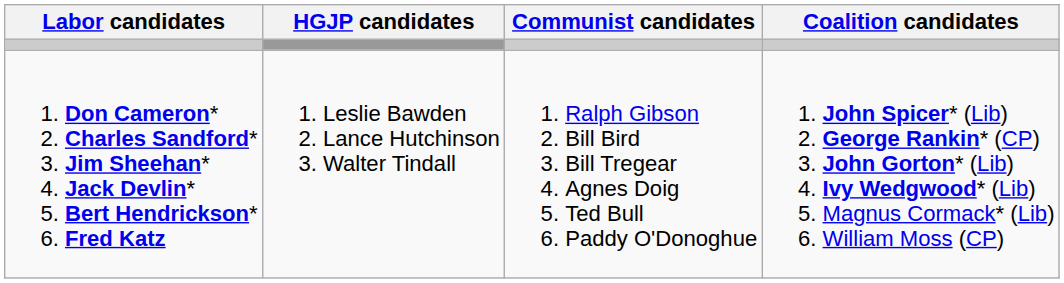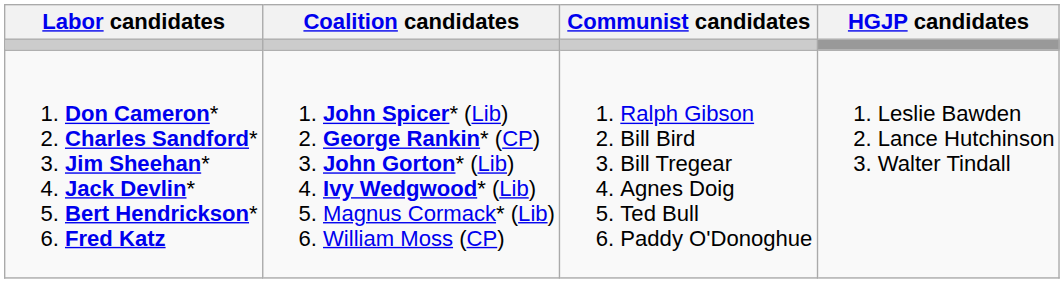columns swapped: (911, 22) <-> (384, 22)
